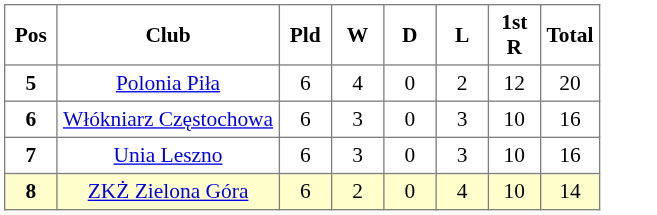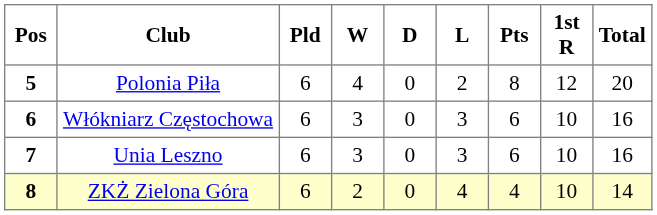+ column: (514, 34)
